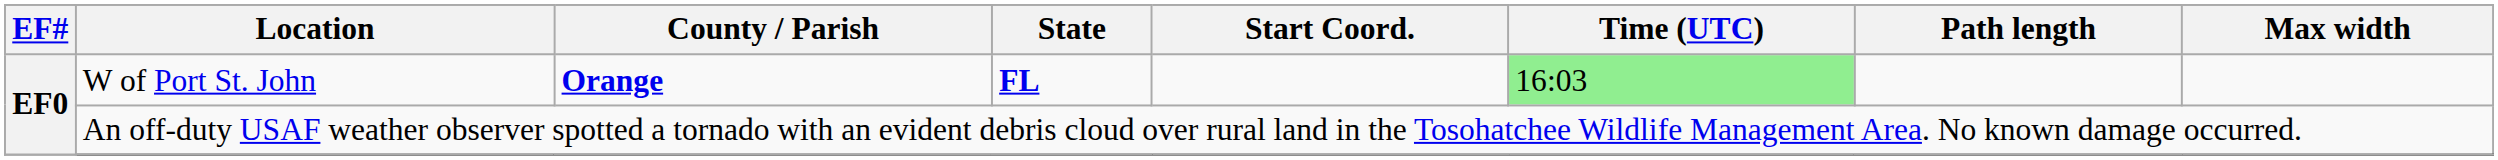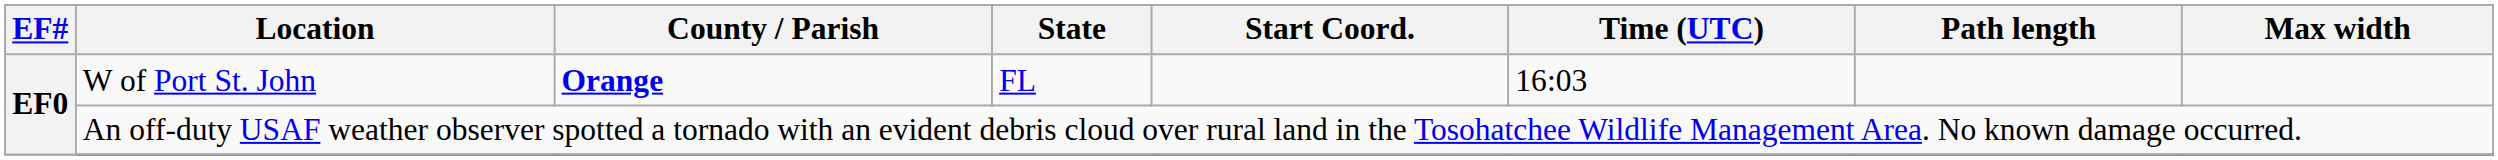(1019, 79) bold -> (1018, 79) normal
(1551, 79) lightgreen background -> (1551, 79) no background
